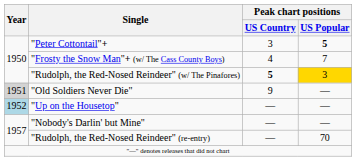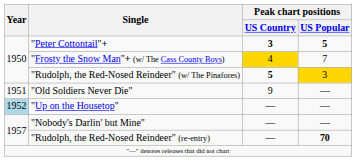(270, 43) normal -> (270, 43) bold
(270, 59) no background -> (270, 59) gold background
(17, 91) lightgrey background -> (17, 91) no background
(325, 138) normal -> (325, 138) bold
